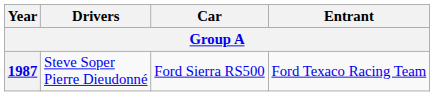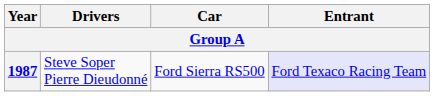(349, 71) no background -> (349, 71) lavender background
